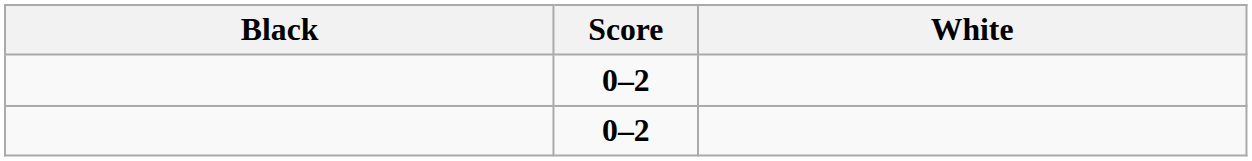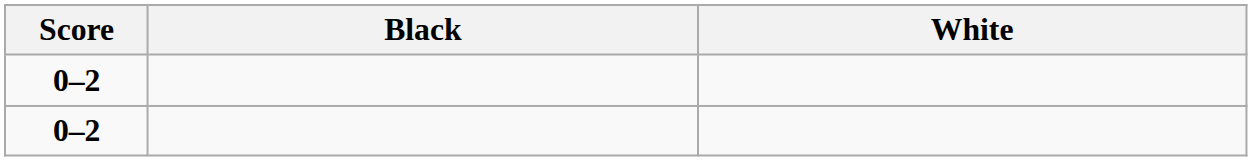columns swapped: (280, 29) <-> (626, 29)
